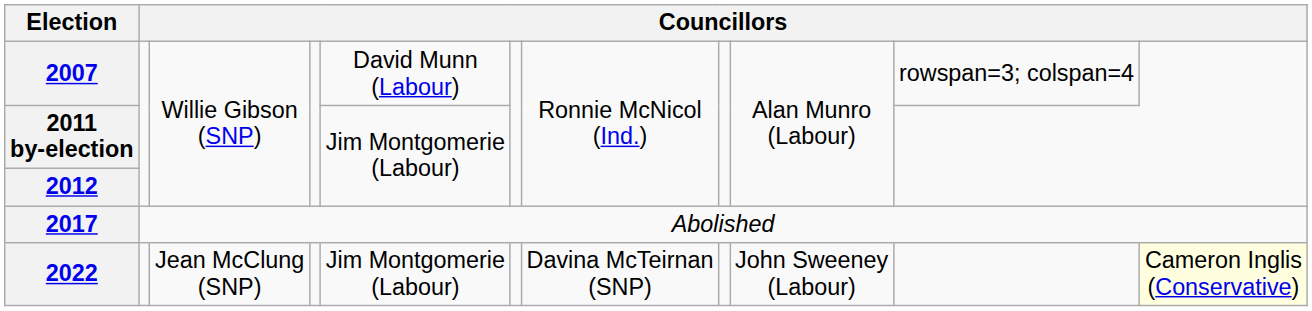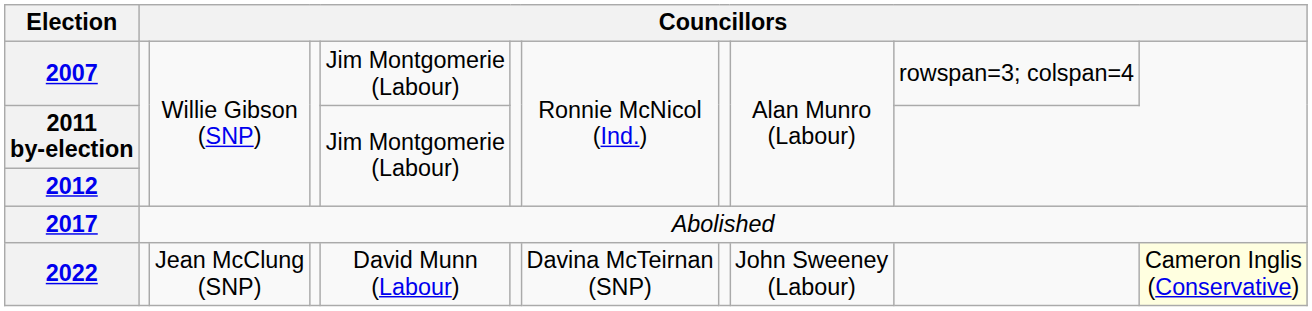(415, 73) David Munn (Labour) -> (415, 73) Jim Montgomerie (Labour)
(415, 273) Jim Montgomerie (Labour) -> (415, 273) David Munn (Labour)
